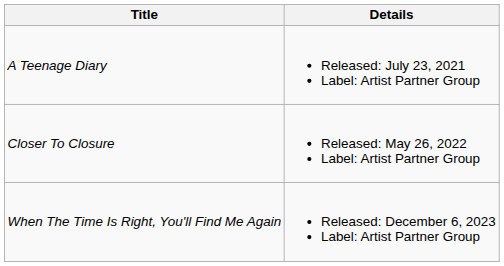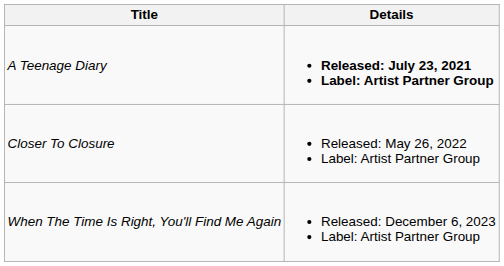(392, 73) normal -> (392, 73) bold
